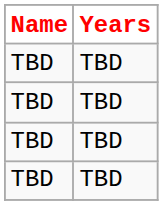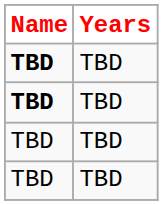(32, 63) normal -> (32, 63) bold
(32, 102) normal -> (32, 102) bold
